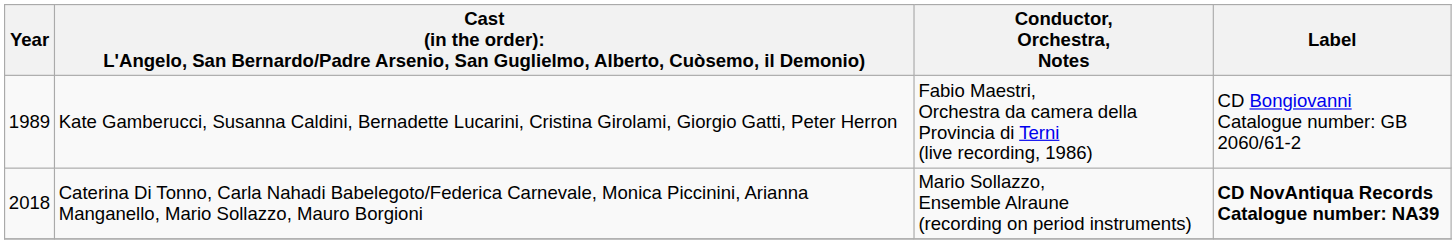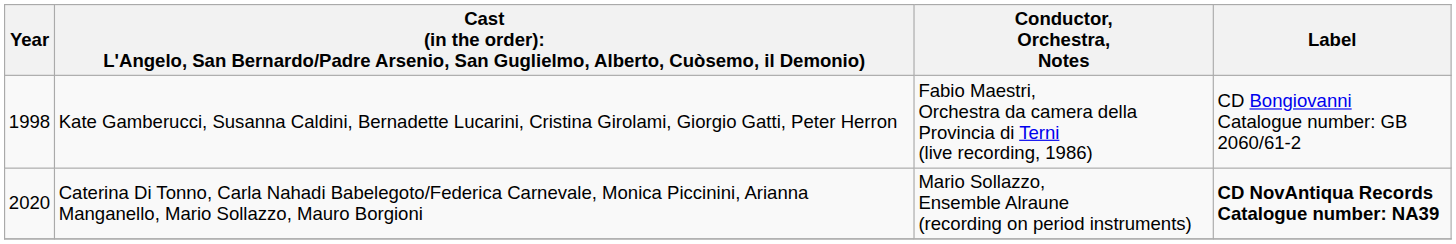(30, 121) 1989 -> (30, 121) 1998
(30, 203) 2018 -> (30, 203) 2020
